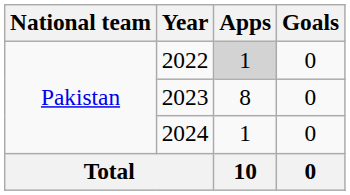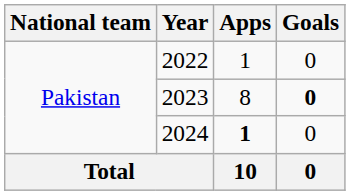(245, 60) lightgrey background -> (245, 60) no background
(310, 97) normal -> (310, 97) bold
(245, 134) normal -> (245, 134) bold
